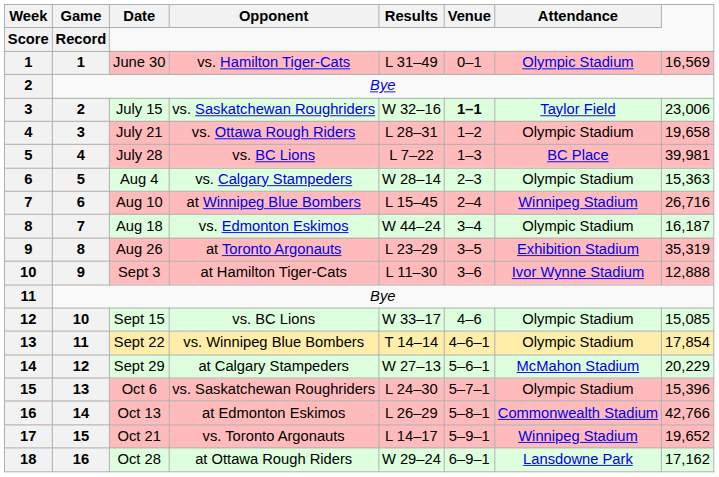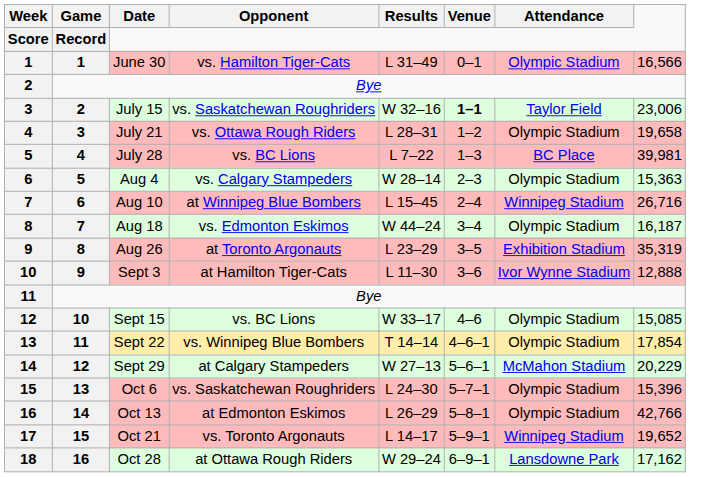(687, 62) 16,569 -> (659, 62) 16,566
(578, 413) Commonwealth Stadium -> (564, 413) Olympic Stadium
